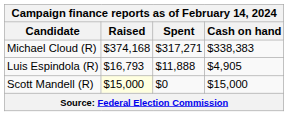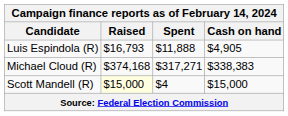rows swapped: (52, 48) <-> (53, 66)
(162, 84) $0 -> (162, 84) $4
